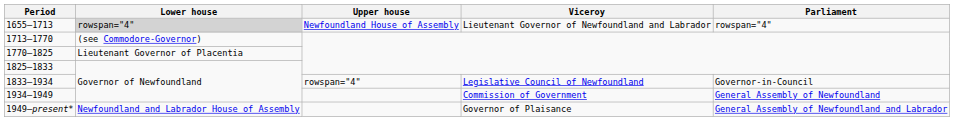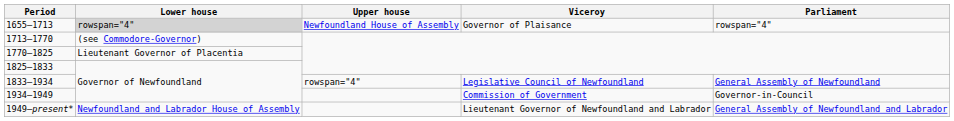(587, 25) Lieutenant Governor of Newfoundland and Labrador -> (517, 25) Governor of Plaisance
(764, 81) Governor-in-Council -> (798, 81) General Assembly of Newfoundland
(798, 95) General Assembly of Newfoundland -> (764, 95) Governor-in-Council
(517, 109) Governor of Plaisance -> (587, 109) Lieutenant Governor of Newfoundland and Labrador
